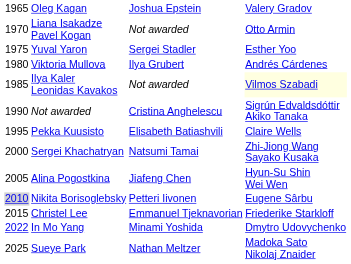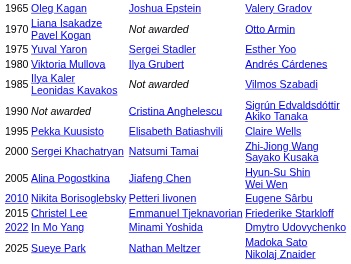(281, 84) lightyellow background -> (281, 84) no background
(17, 199) lightgrey background -> (17, 199) no background
